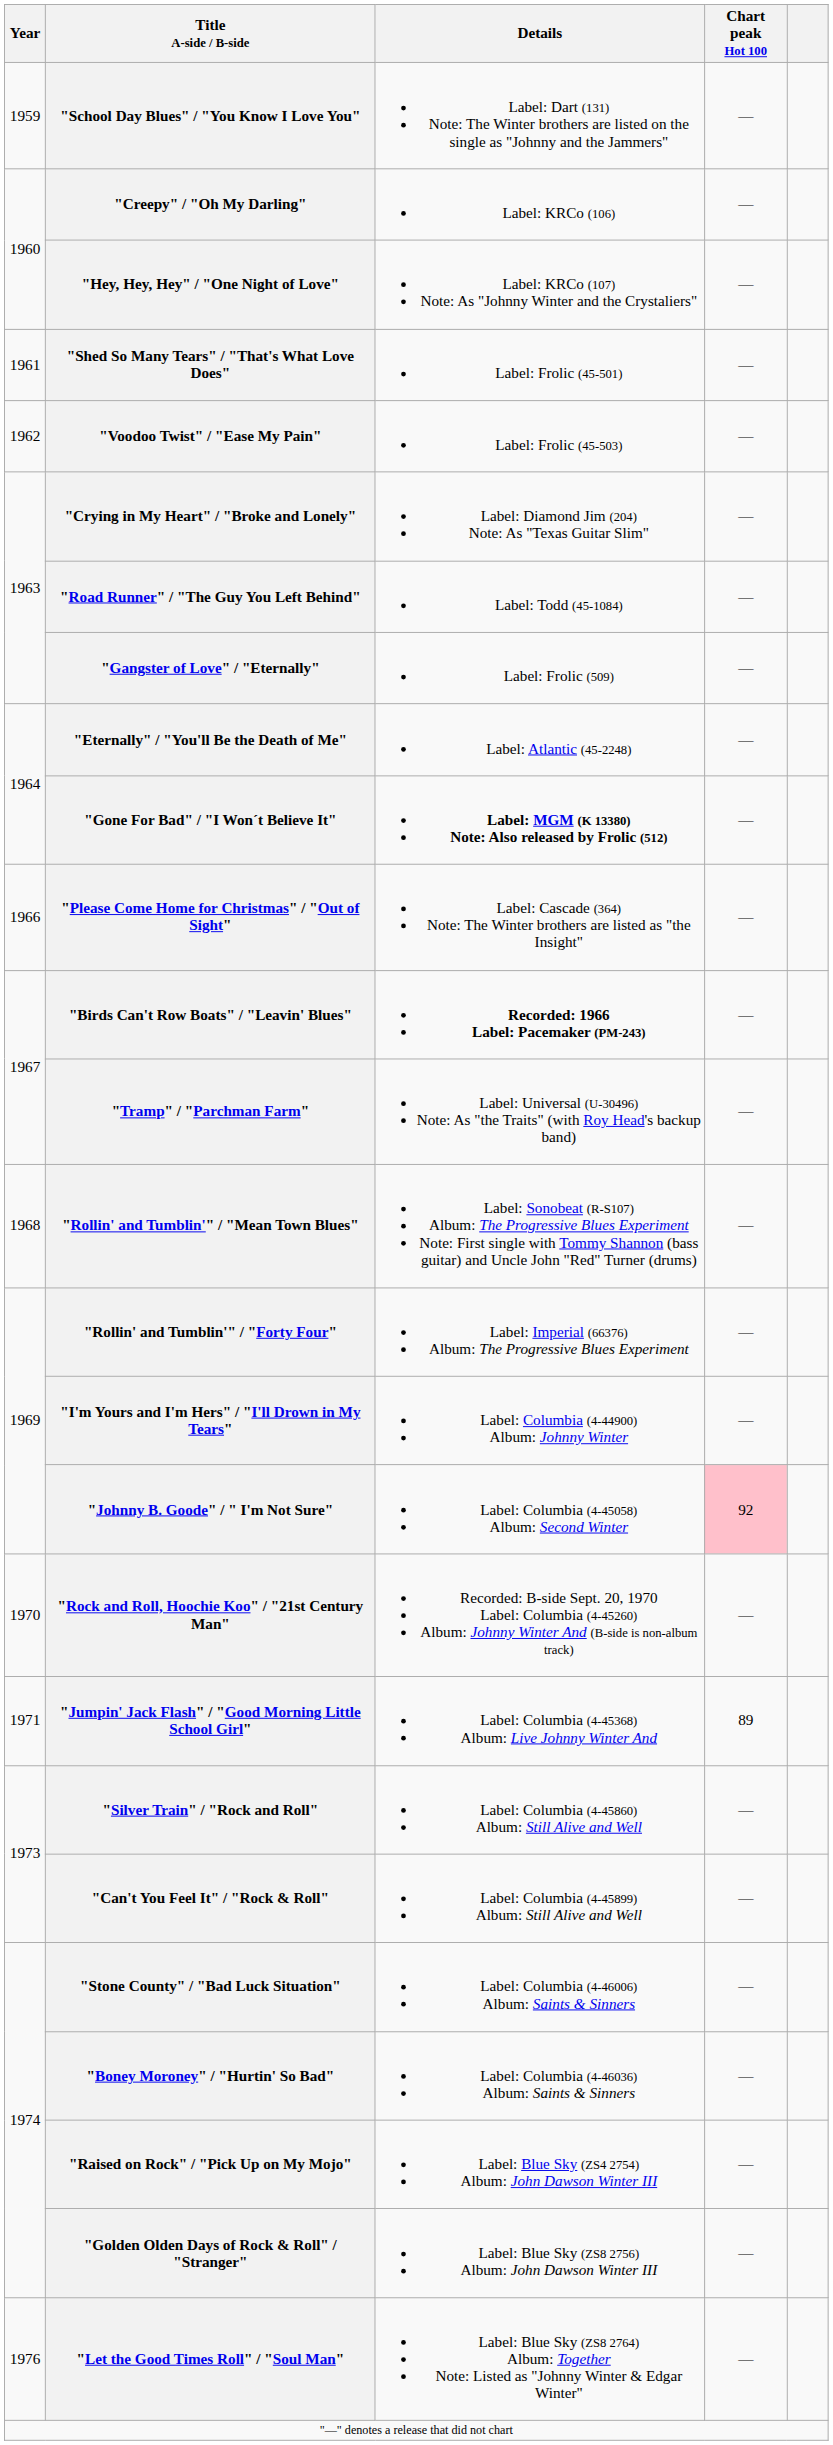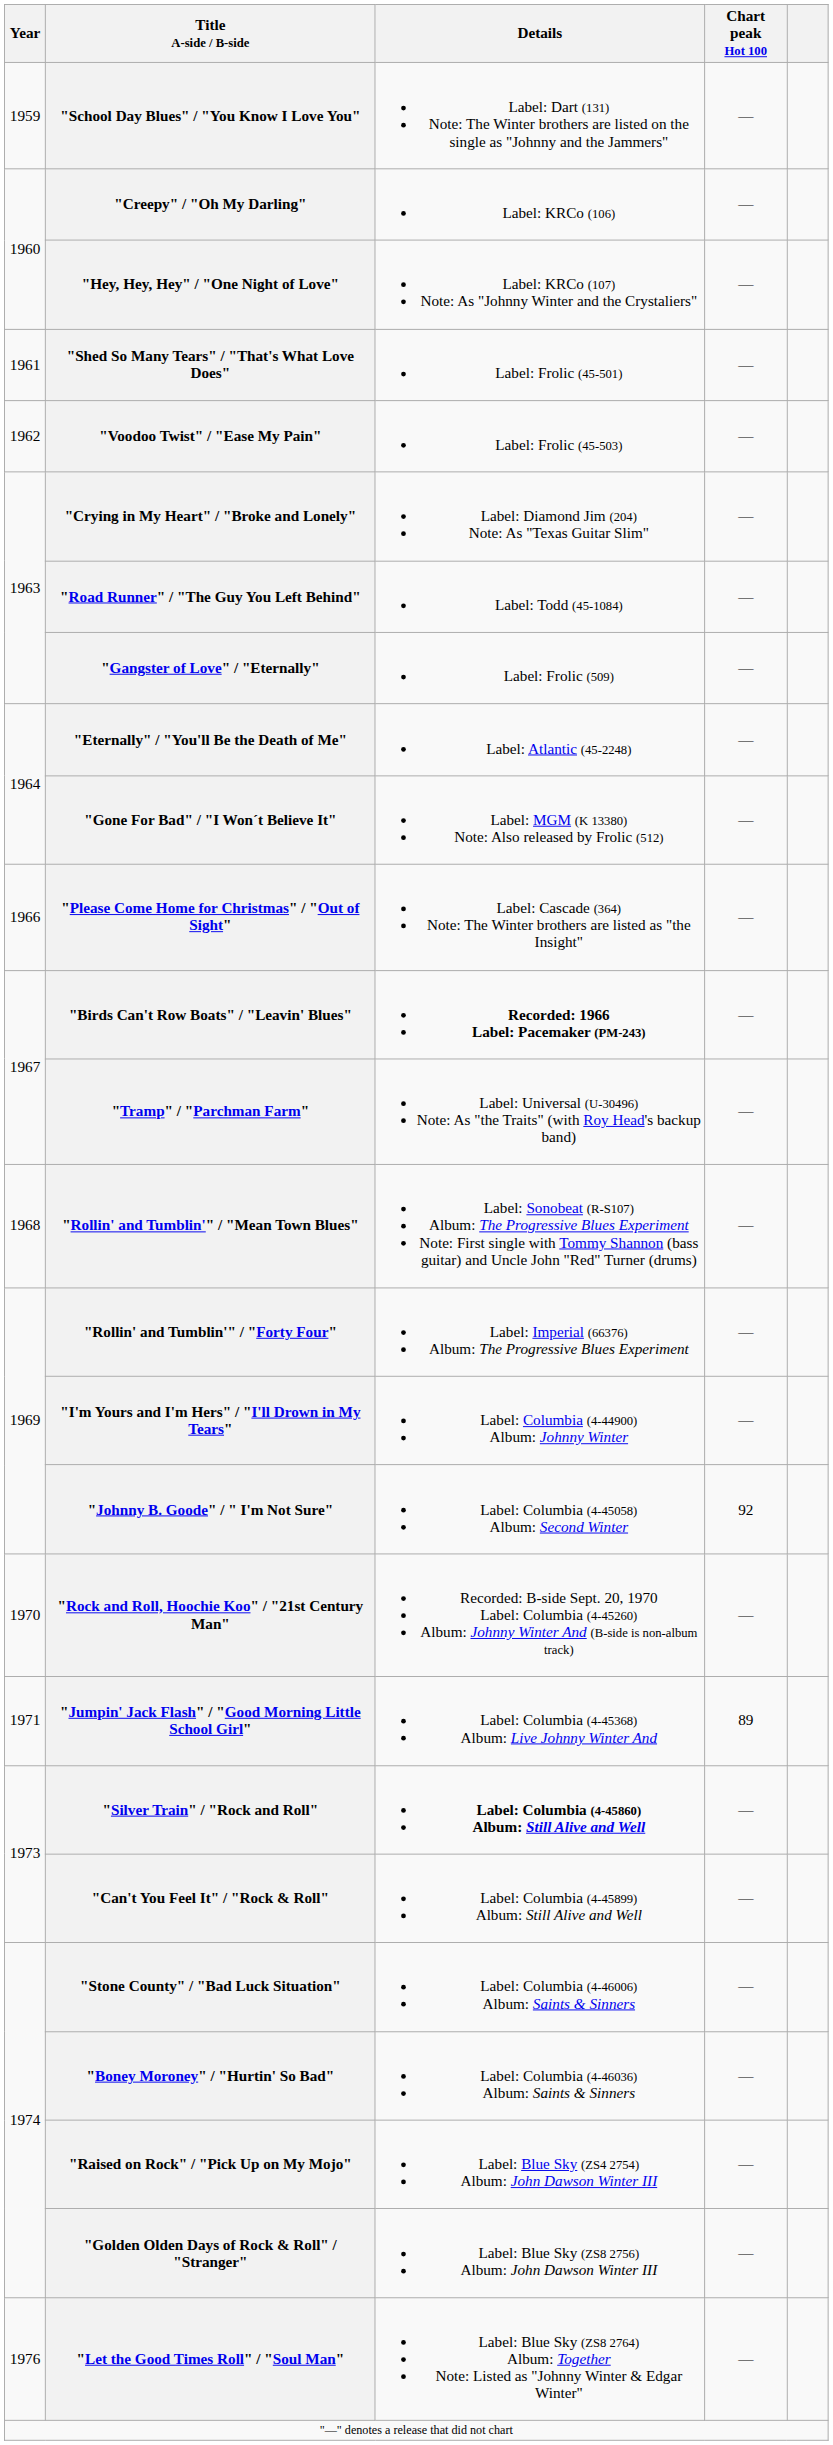(540, 829) bold -> (540, 829) normal
(746, 1509) pink background -> (746, 1509) no background
(540, 1818) normal -> (540, 1818) bold
